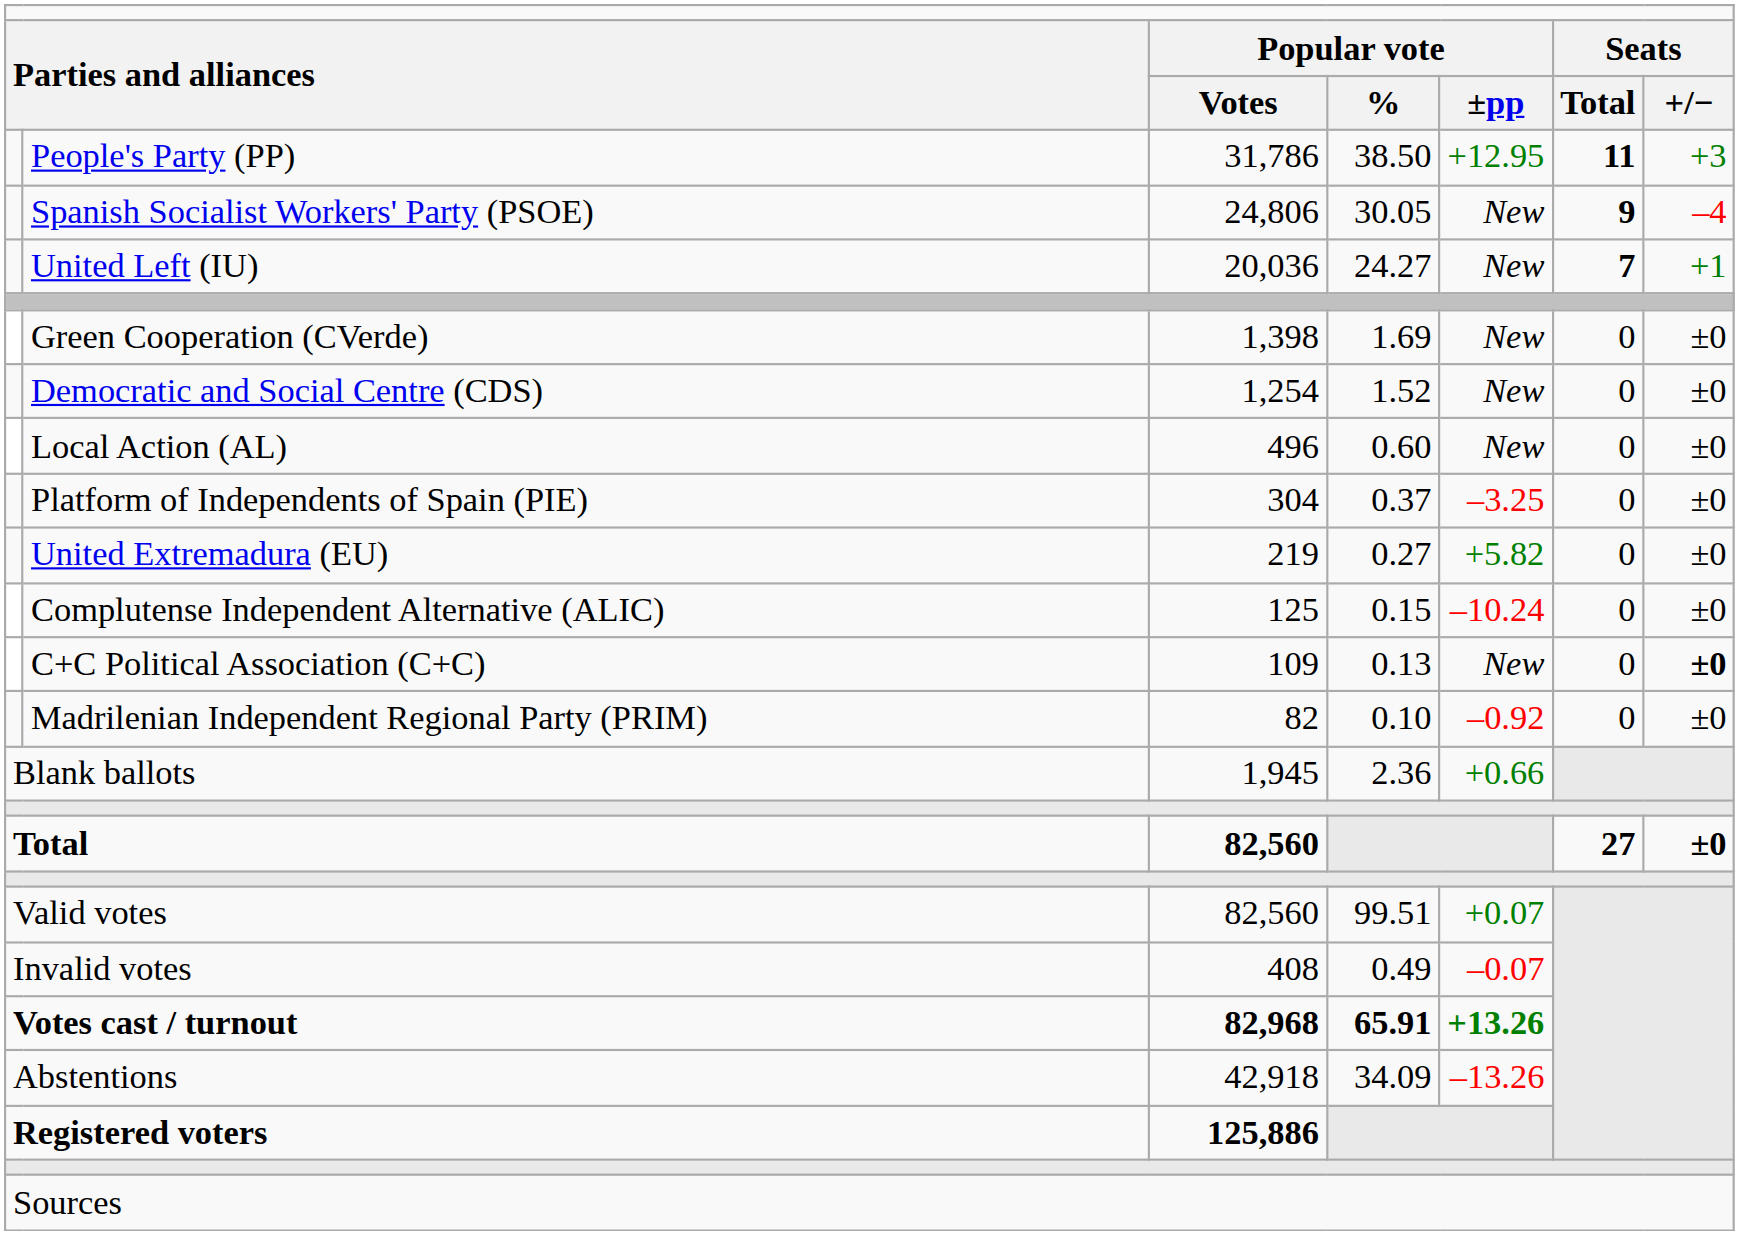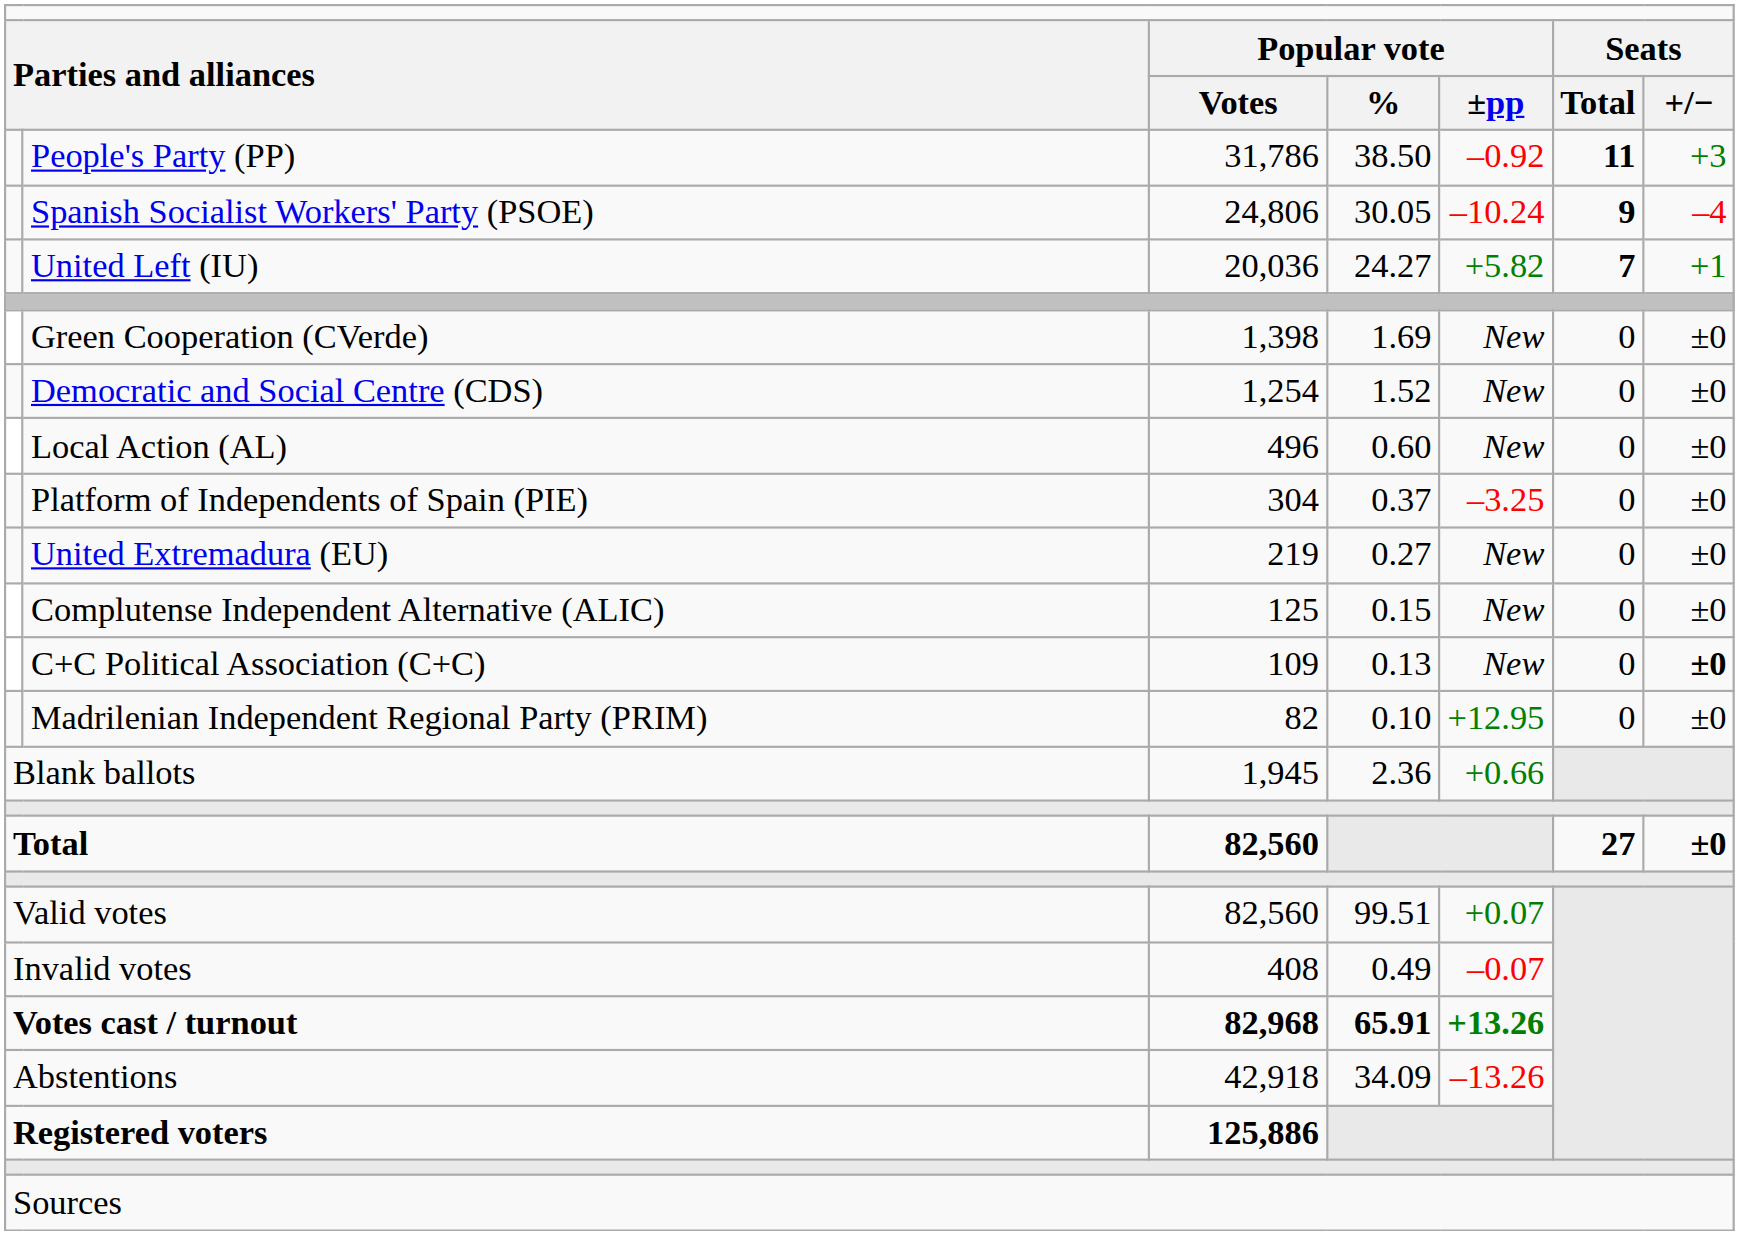(1496, 156) +12.95 -> (1506, 156) –0.92
(1514, 211) New -> (1497, 211) –10.24
(1514, 265) New -> (1505, 265) +5.82
(1505, 554) +5.82 -> (1514, 554) New
(1497, 609) –10.24 -> (1514, 609) New
(1506, 718) –0.92 -> (1496, 718) +12.95
